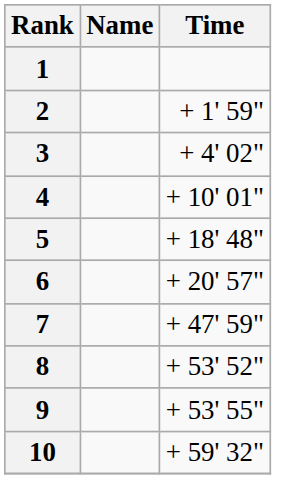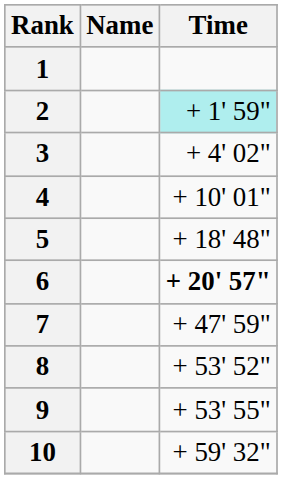(222, 111) no background -> (228, 111) paleturquoise background
(215, 281) normal -> (218, 281) bold
